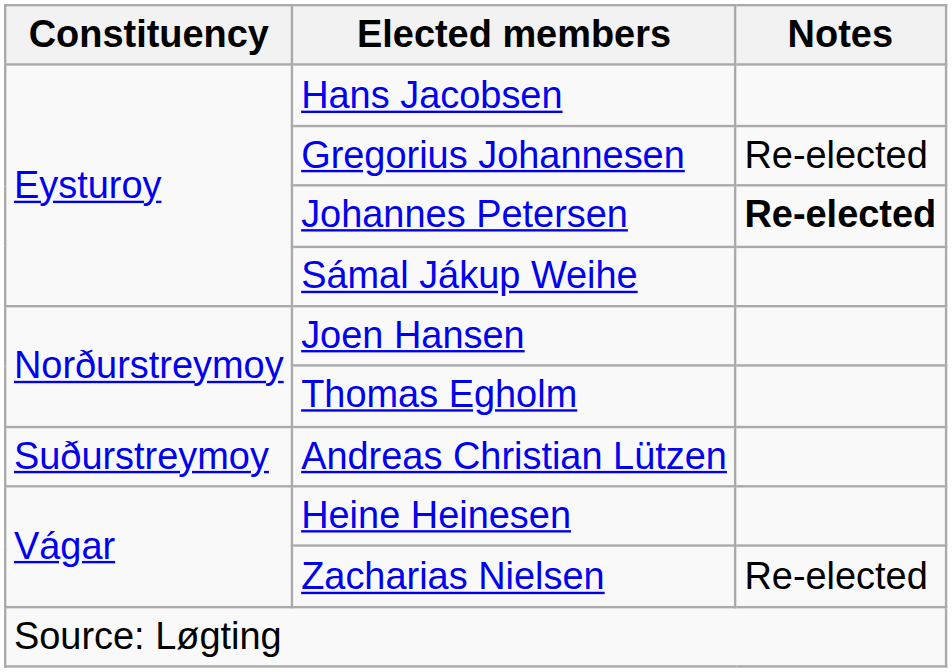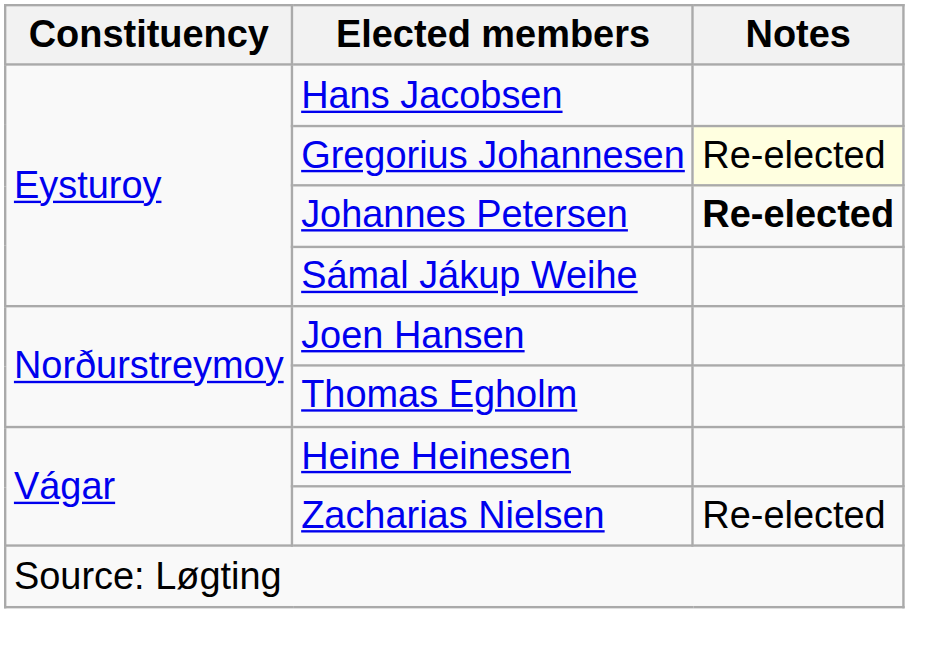(836, 154) no background -> (794, 154) lightyellow background
- row: (514, 455)
